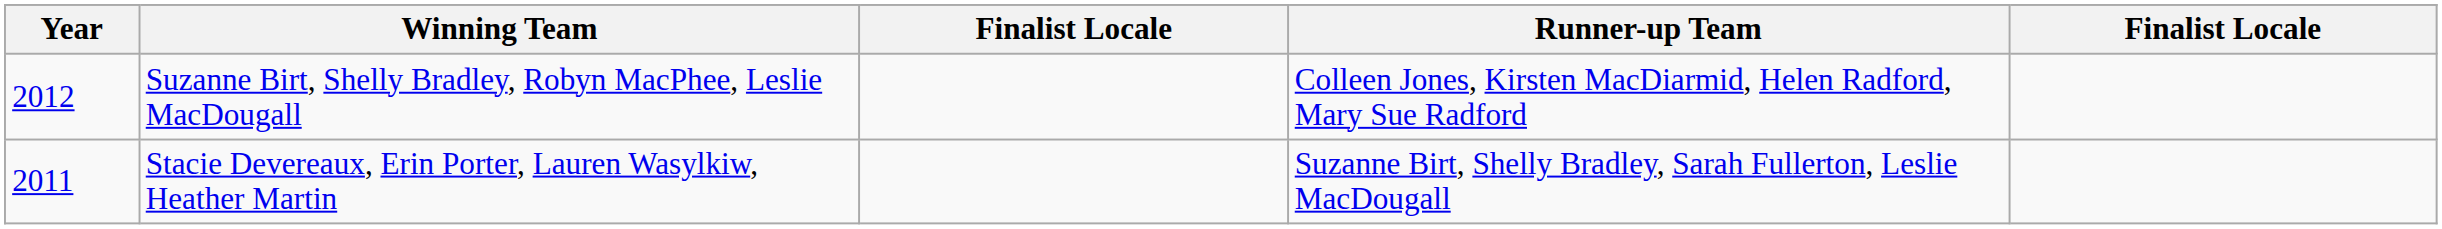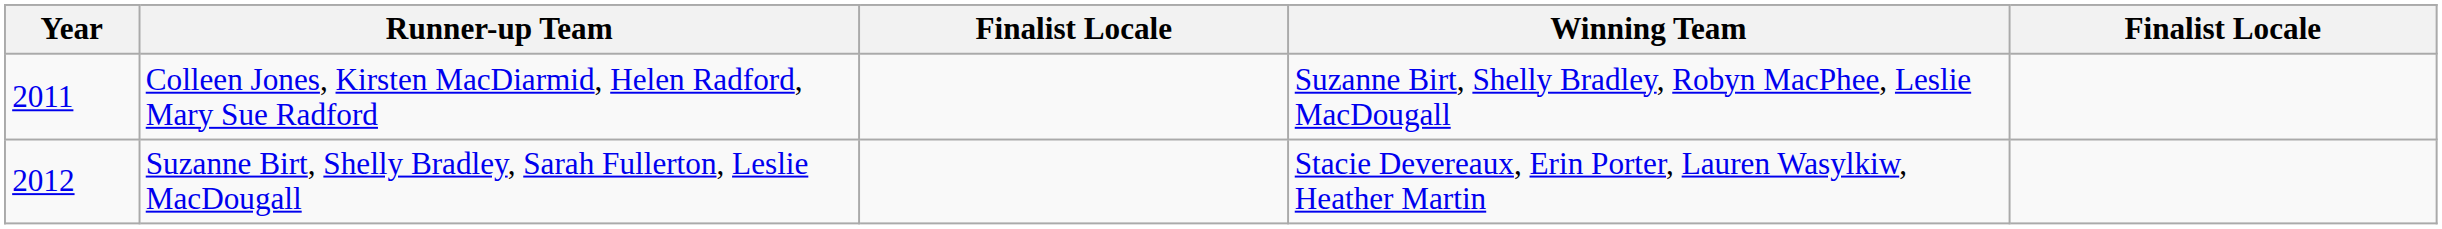columns swapped: (499, 29) <-> (1648, 29)
(43, 96) 2012 -> (43, 96) 2011
(43, 180) 2011 -> (43, 180) 2012
